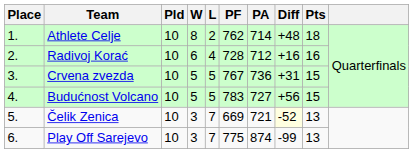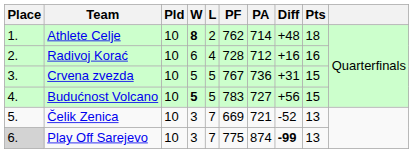(194, 35) normal -> (194, 35) bold
(194, 96) normal -> (194, 96) bold
(287, 117) lightyellow background -> (287, 117) no background
(13, 138) no background -> (13, 138) lightgrey background
(287, 138) normal -> (287, 138) bold
